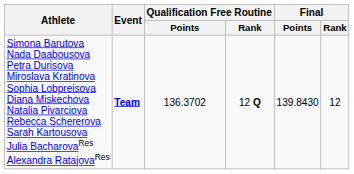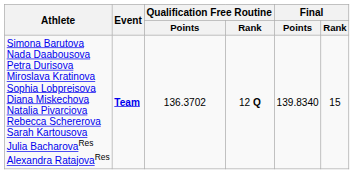(298, 102) 139.8430 -> (298, 102) 139.8340
(335, 102) 12 -> (335, 102) 15
